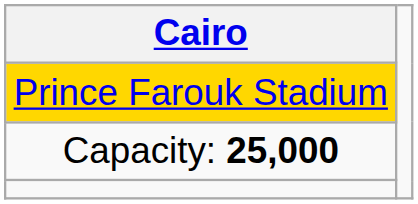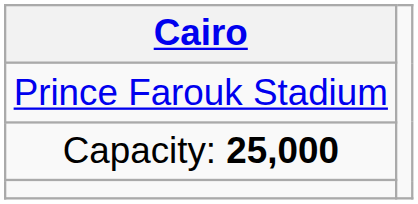(201, 92) gold background -> (201, 92) no background
